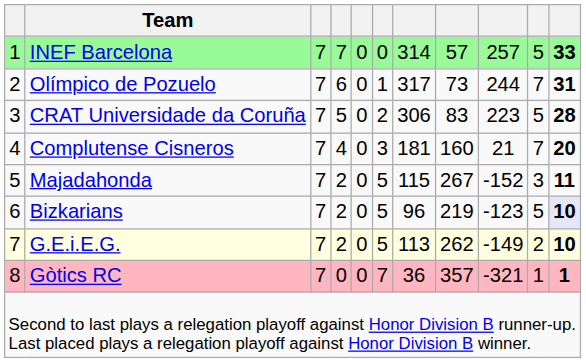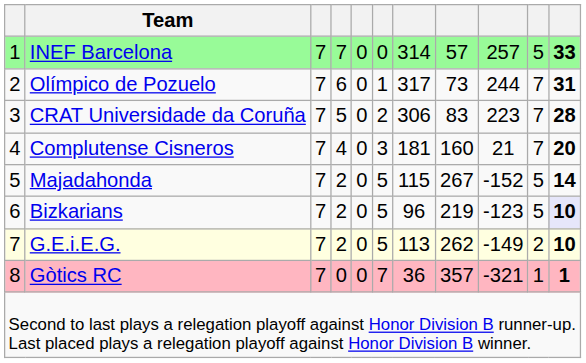(538, 116) 5 -> (538, 116) 7
(538, 180) 3 -> (538, 180) 5
(564, 180) 11 -> (564, 180) 14
